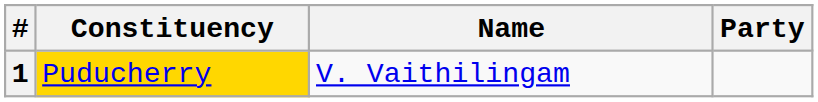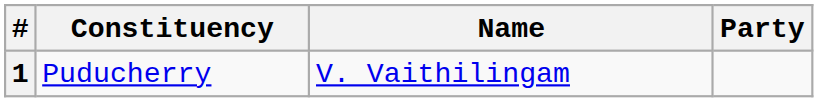(127, 74) gold background -> (127, 74) no background
